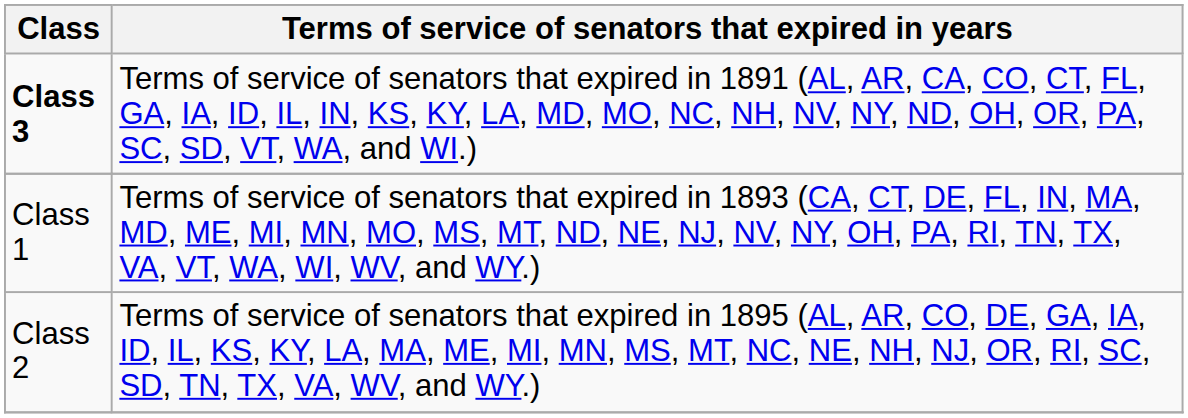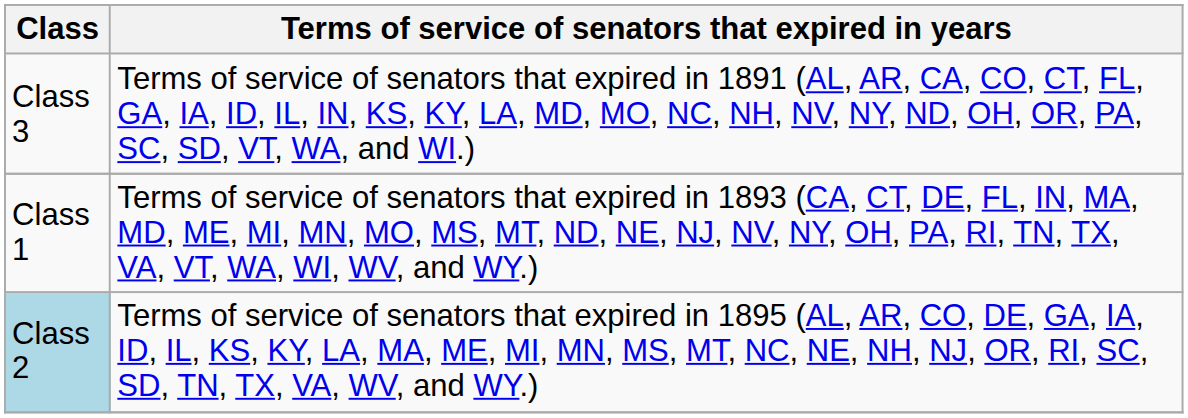(54, 113) bold -> (51, 113) normal
(51, 351) no background -> (51, 351) lightblue background
